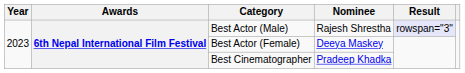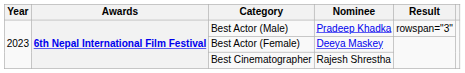(354, 28) Rajesh Shrestha -> (354, 28) Pradeep Khadka
(425, 28) lavender background -> (425, 28) no background
(354, 60) Pradeep Khadka -> (354, 60) Rajesh Shrestha
